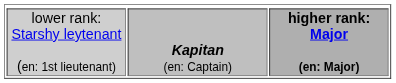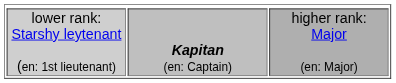(329, 42) bold -> (329, 42) normal
